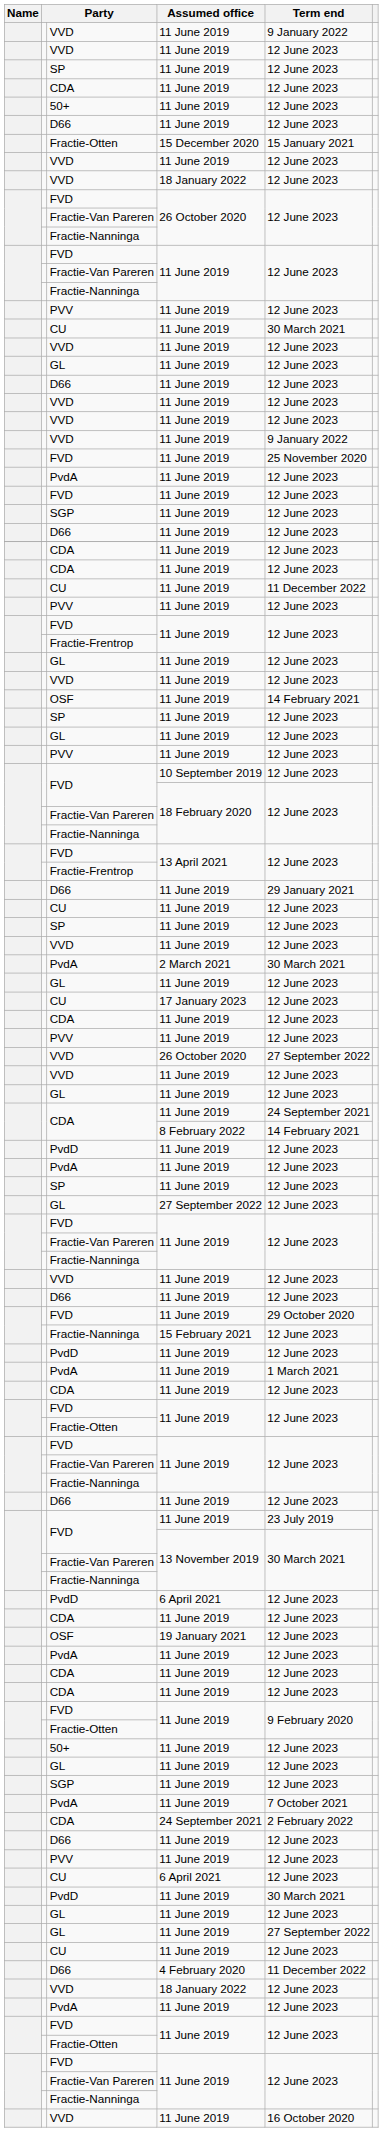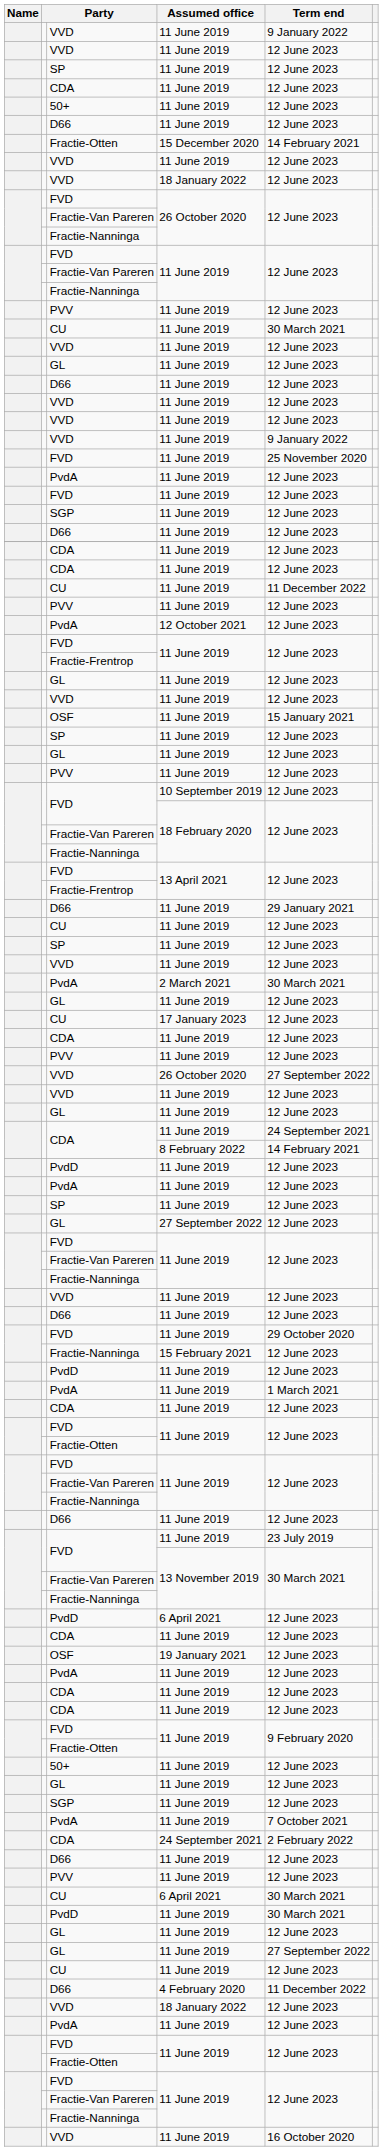(311, 143) 15 January 2021 -> (313, 143) 14 February 2021
+ row: (64, 625)
(313, 699) 14 February 2021 -> (311, 717) 15 January 2021
(303, 1877) 12 June 2023 -> (306, 1896) 30 March 2021
